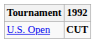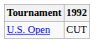(77, 30) bold -> (77, 30) normal
